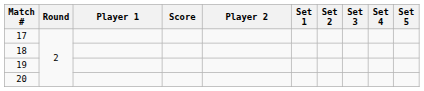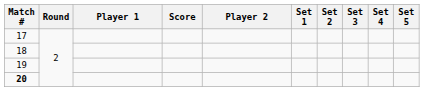(22, 79) normal -> (22, 79) bold
